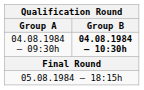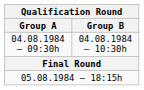(105, 45) bold -> (105, 45) normal
